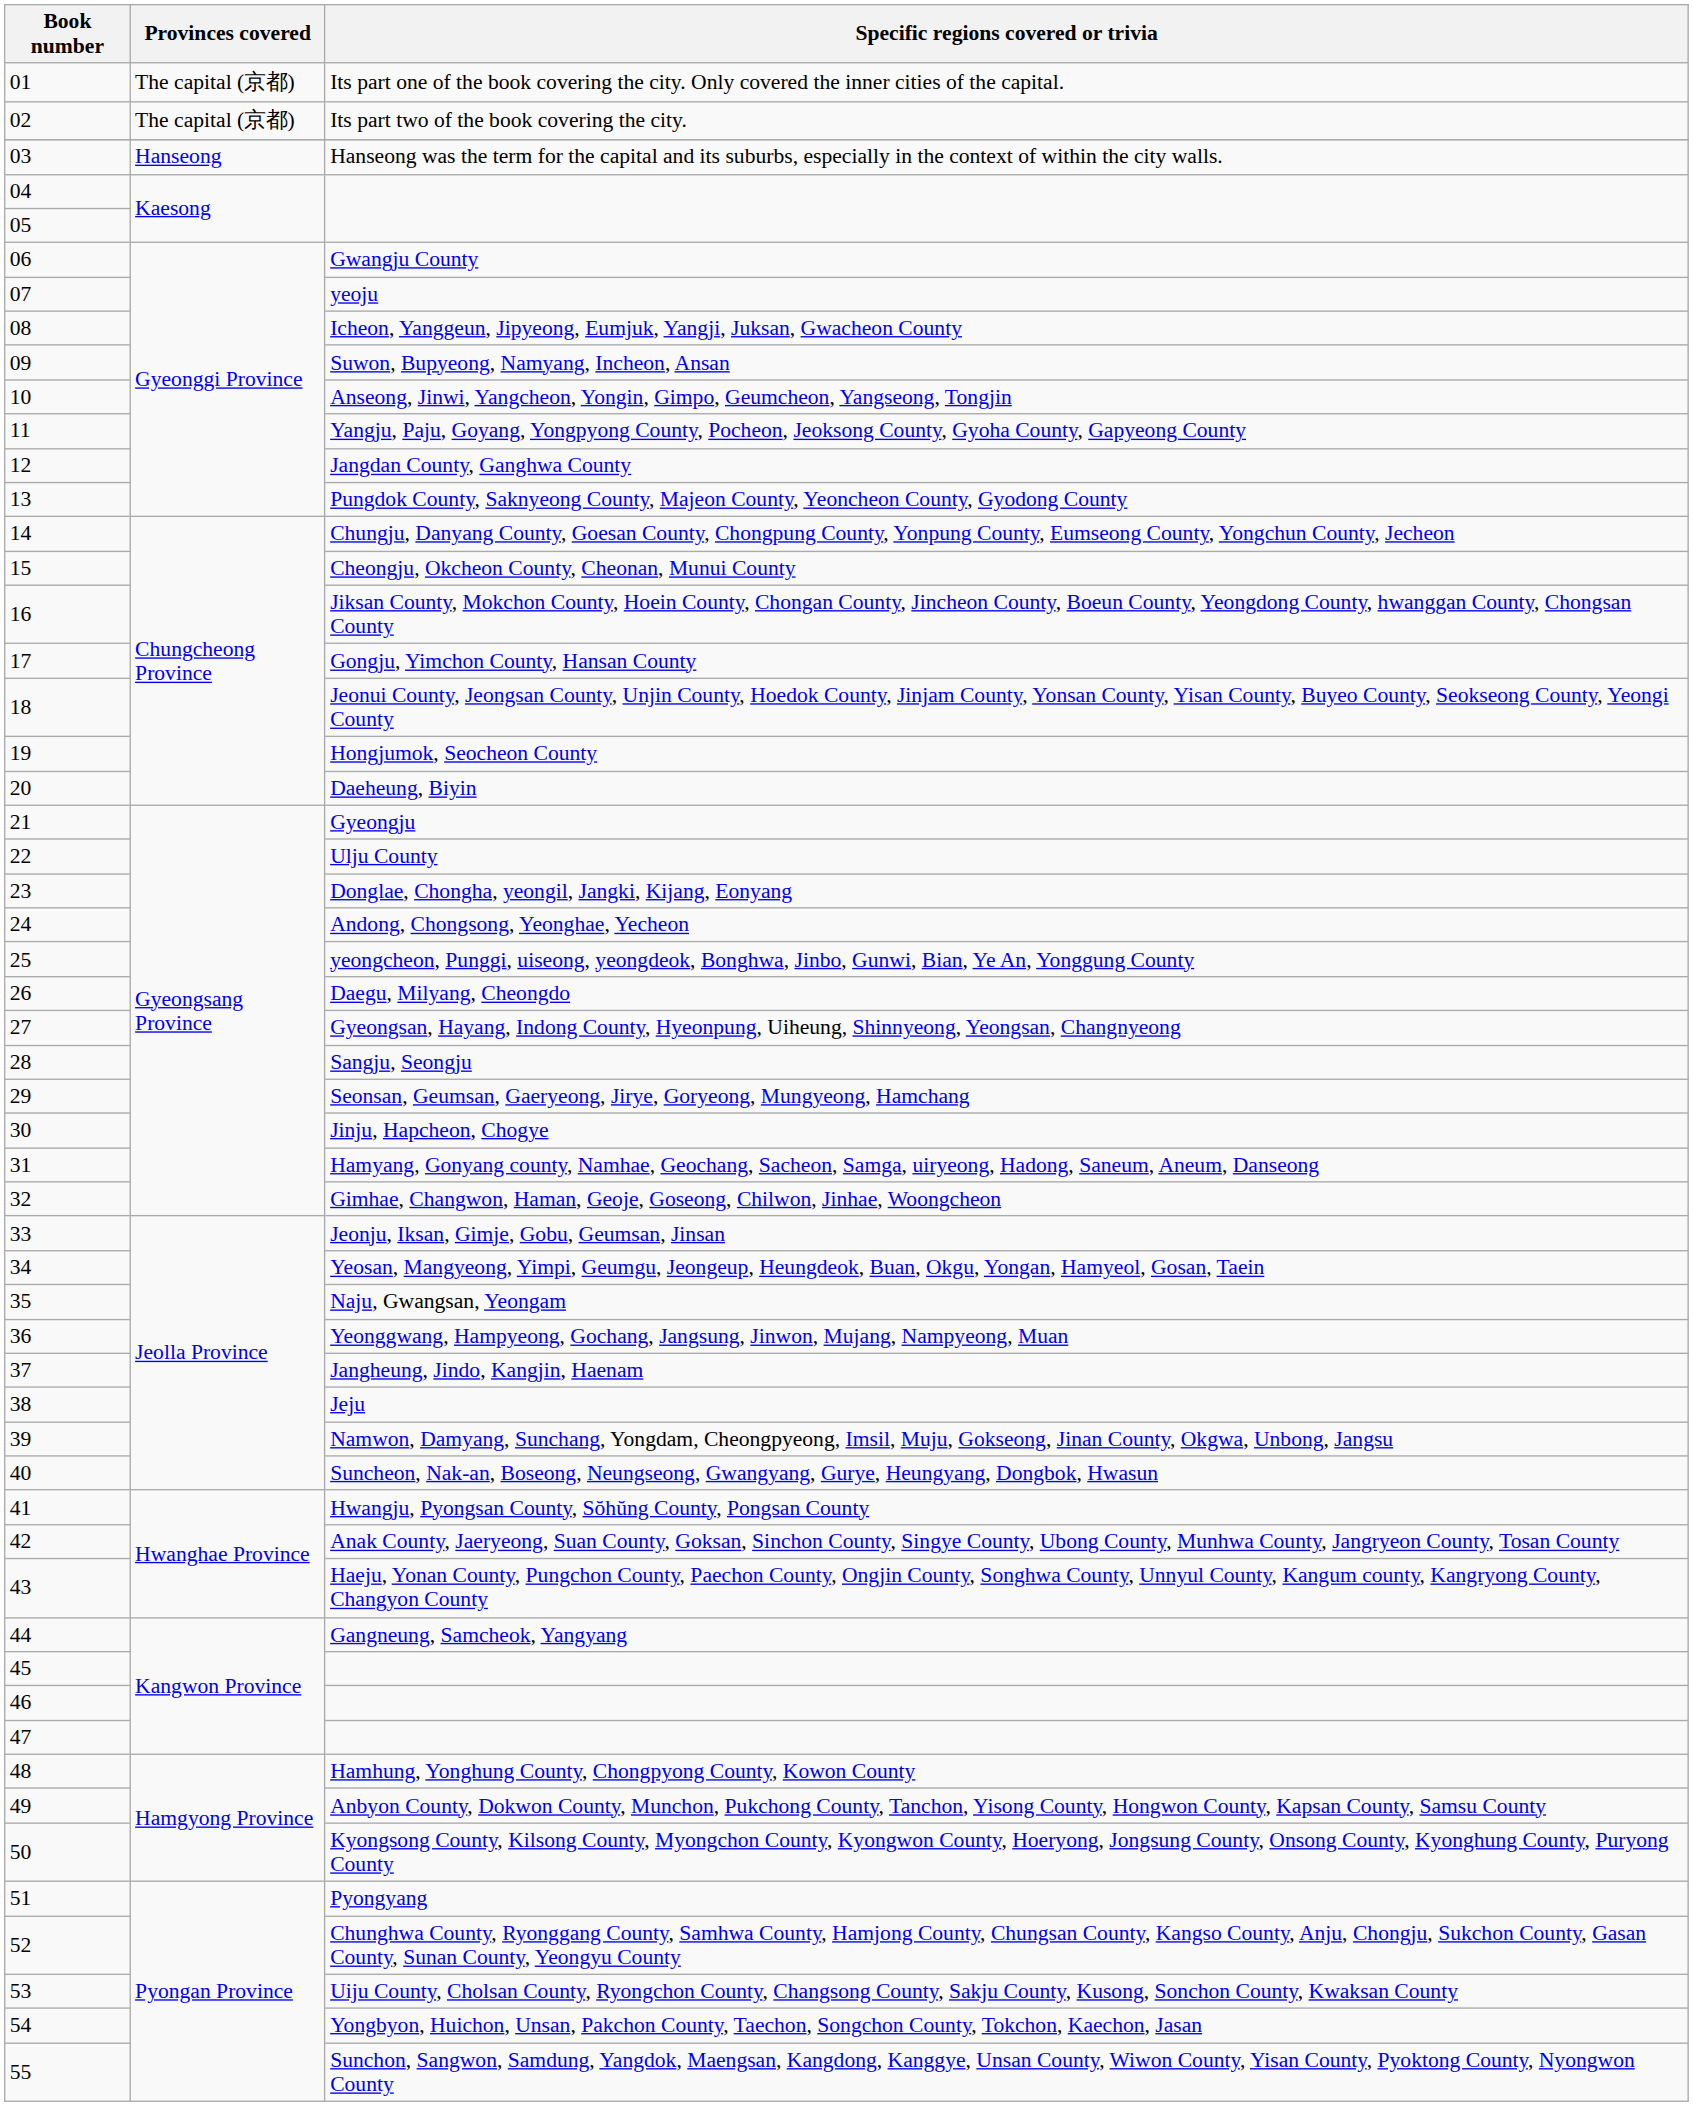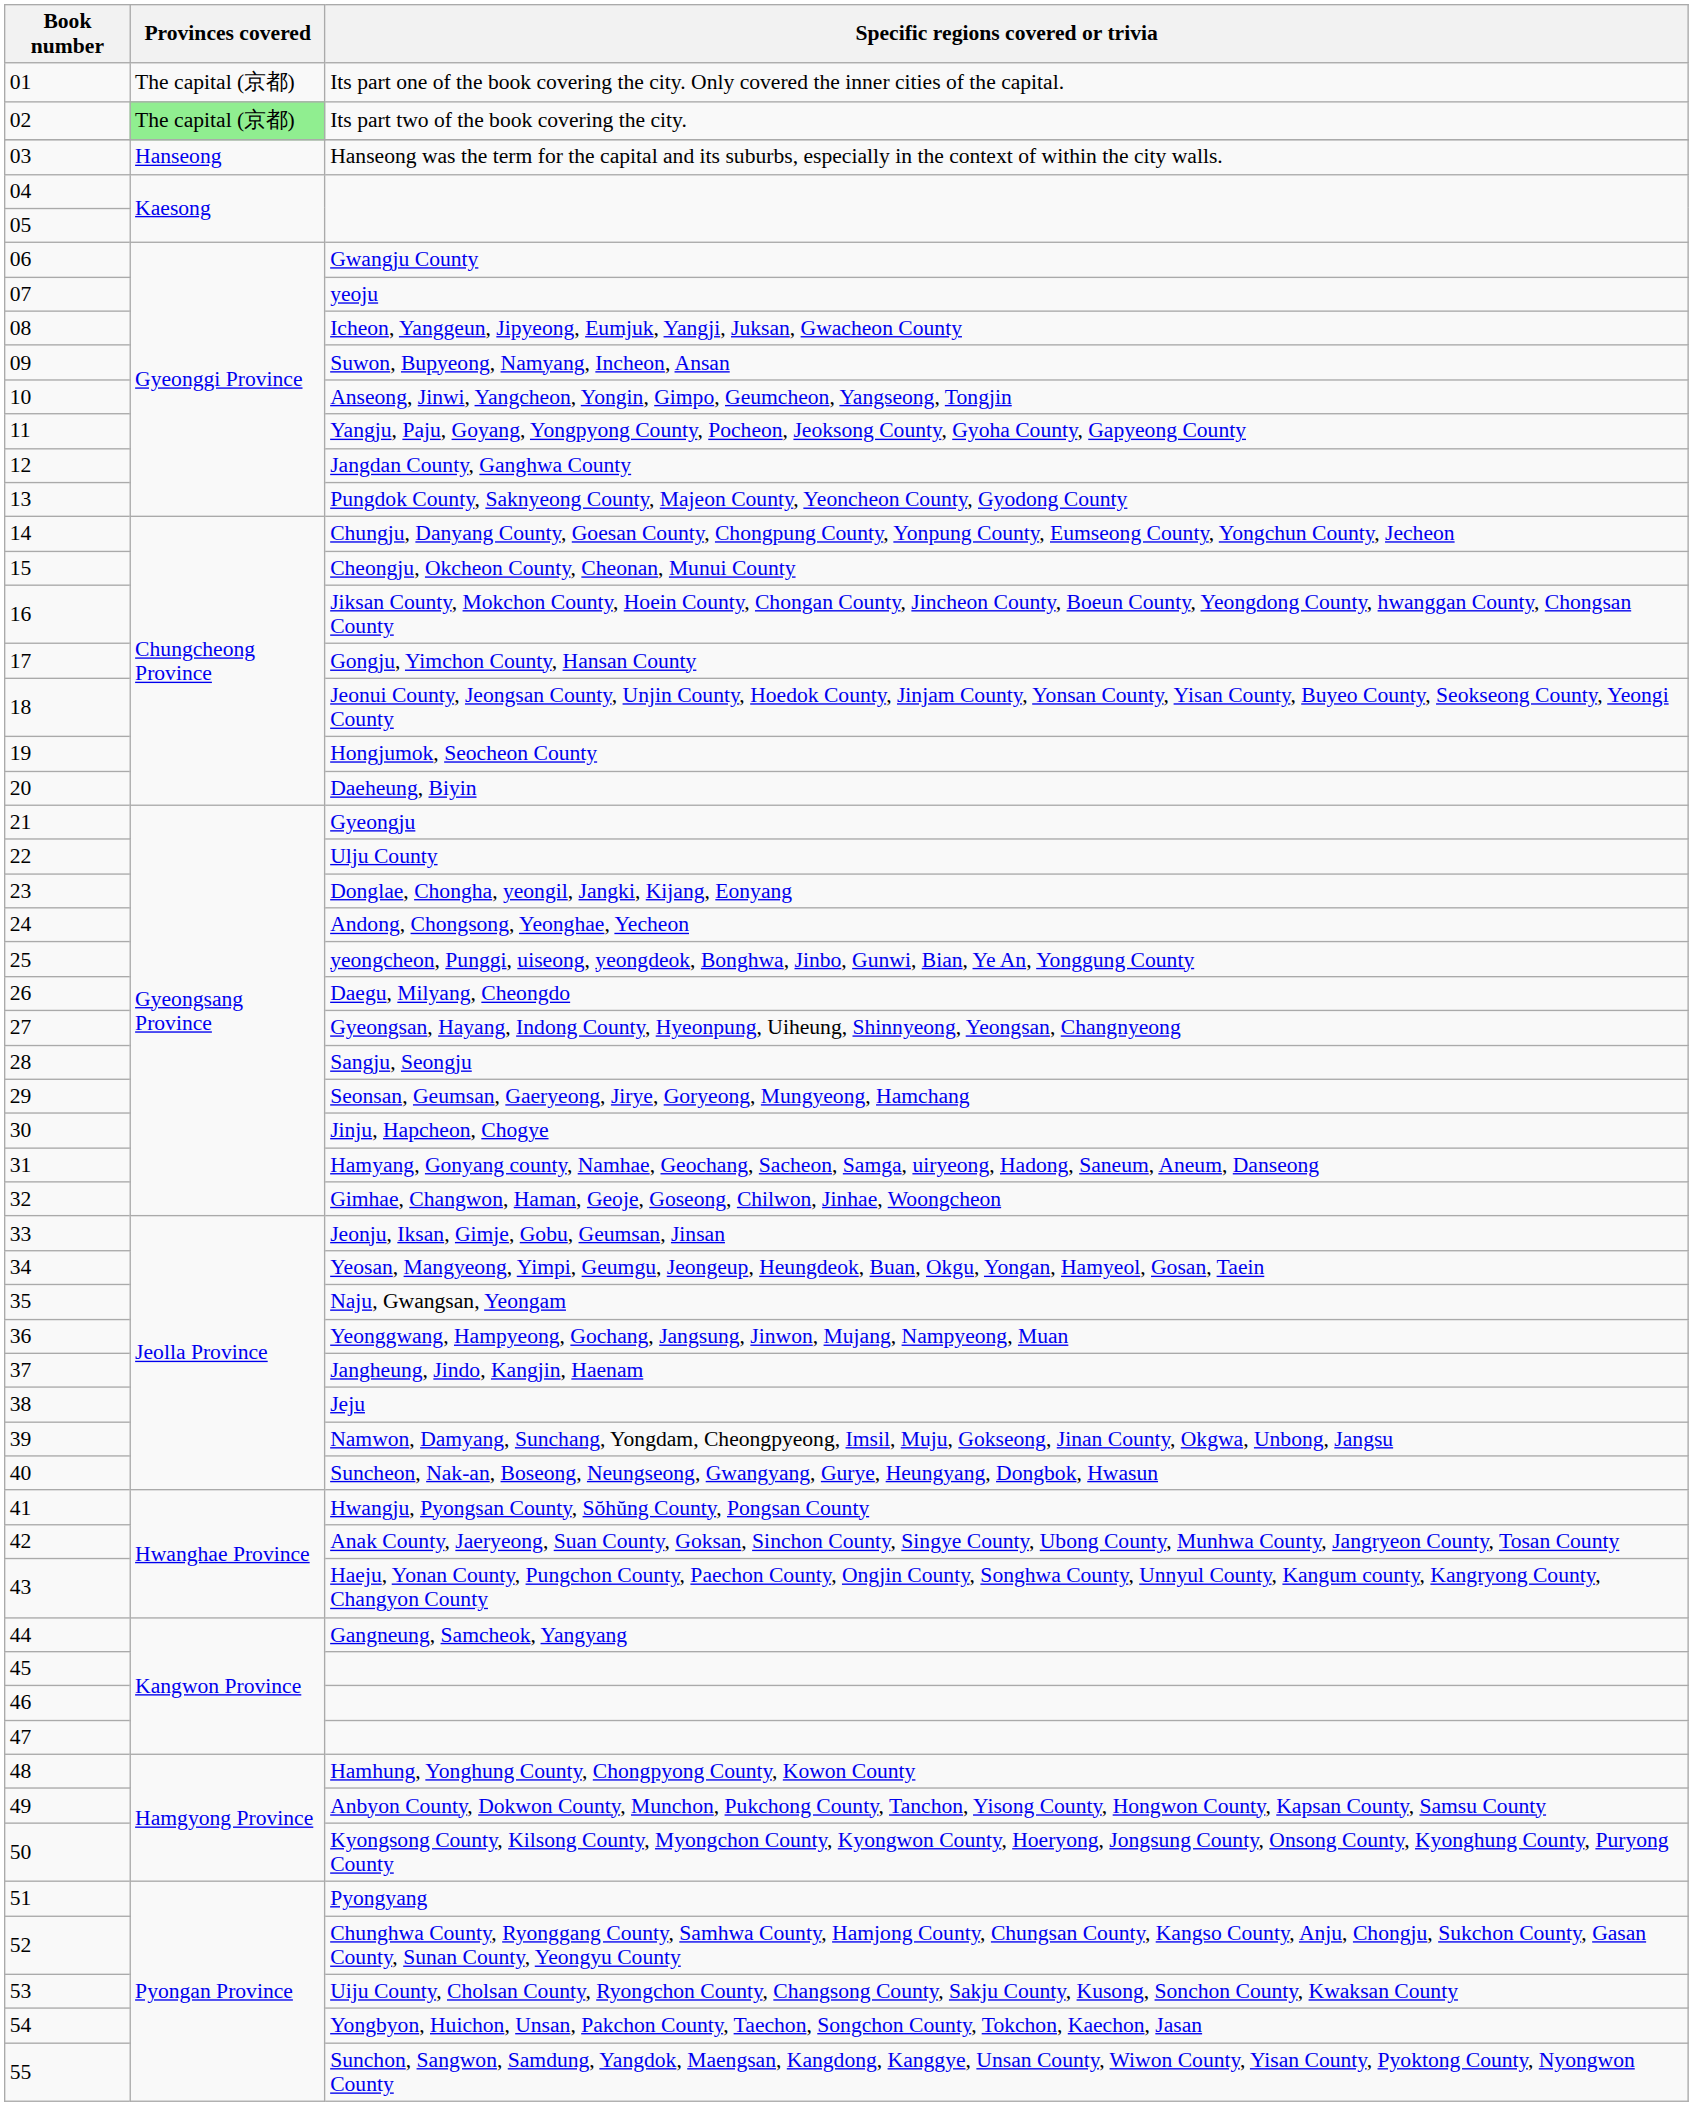(215, 119) no background -> (215, 119) lightgreen background
